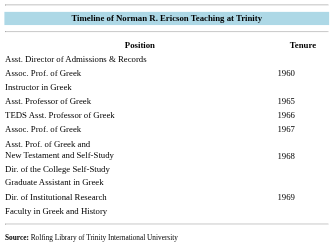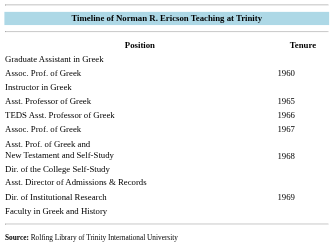(76, 59) Asst. Director of Admissions & Records -> (54, 59) Graduate Assistant in Greek
(54, 183) Graduate Assistant in Greek -> (76, 183) Asst. Director of Admissions & Records
